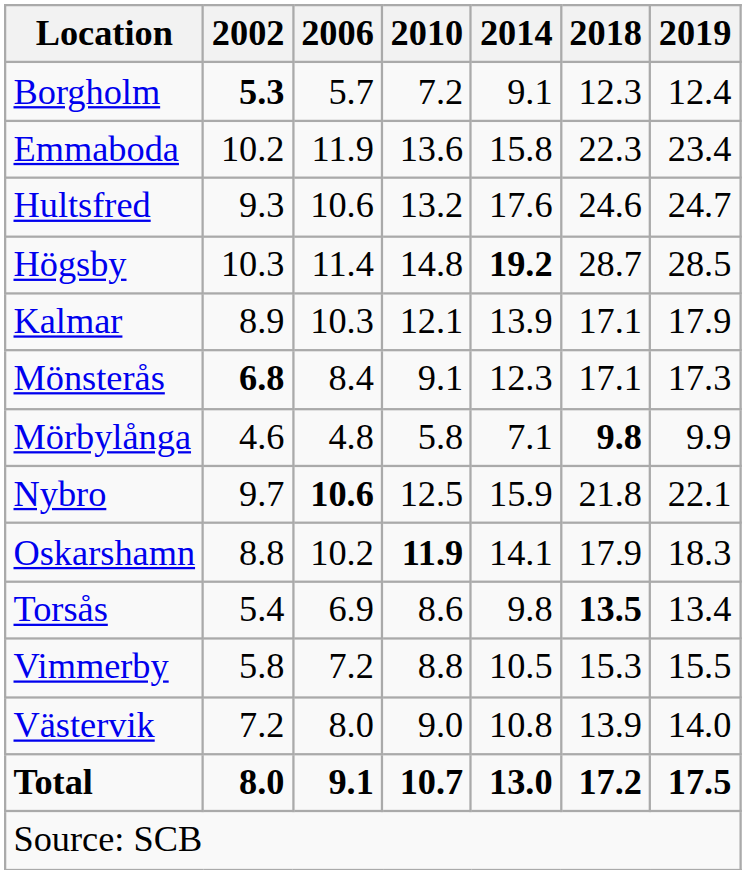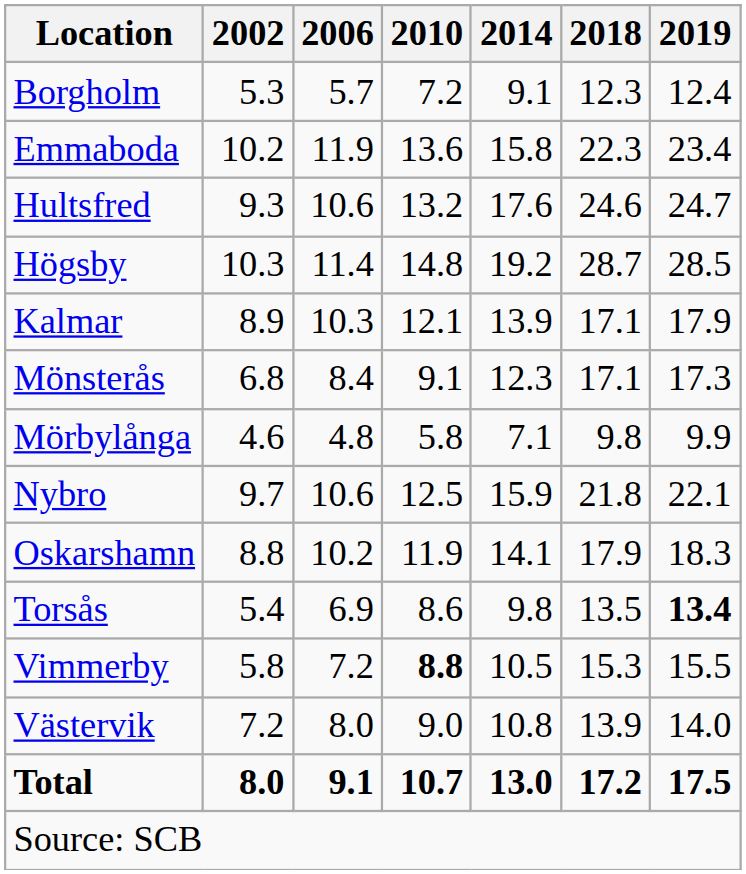(262, 90) bold -> (262, 90) normal
(521, 263) bold -> (521, 263) normal
(262, 378) bold -> (262, 378) normal
(619, 436) bold -> (619, 436) normal
(342, 494) bold -> (342, 494) normal
(432, 551) bold -> (432, 551) normal
(610, 609) bold -> (610, 609) normal
(700, 609) normal -> (700, 609) bold
(441, 666) normal -> (441, 666) bold
